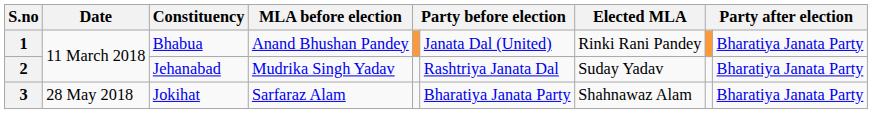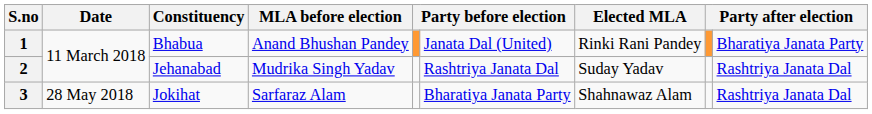(790, 69) Bharatiya Janata Party -> (784, 69) Rashtriya Janata Dal
(790, 95) Bharatiya Janata Party -> (784, 95) Rashtriya Janata Dal
